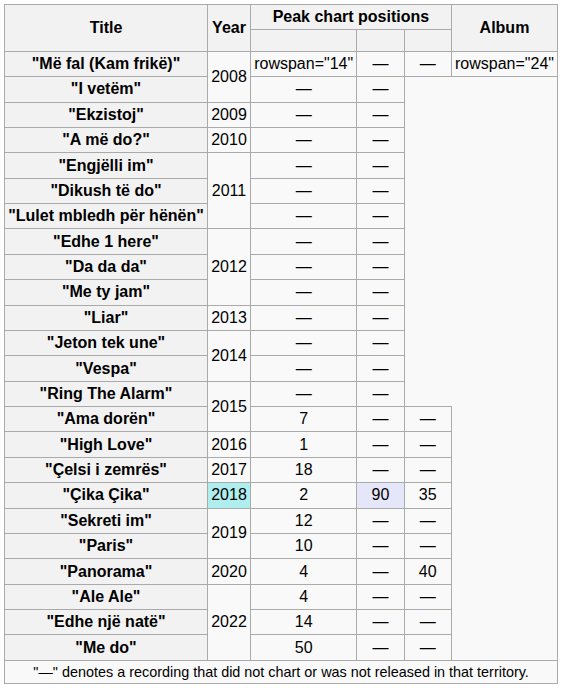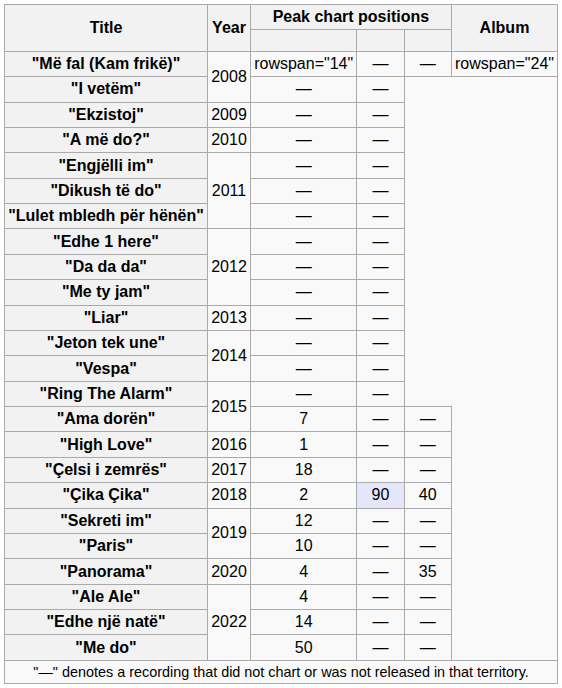(229, 495) paleturquoise background -> (229, 495) no background
(428, 495) 35 -> (428, 495) 40
(428, 571) 40 -> (428, 571) 35
